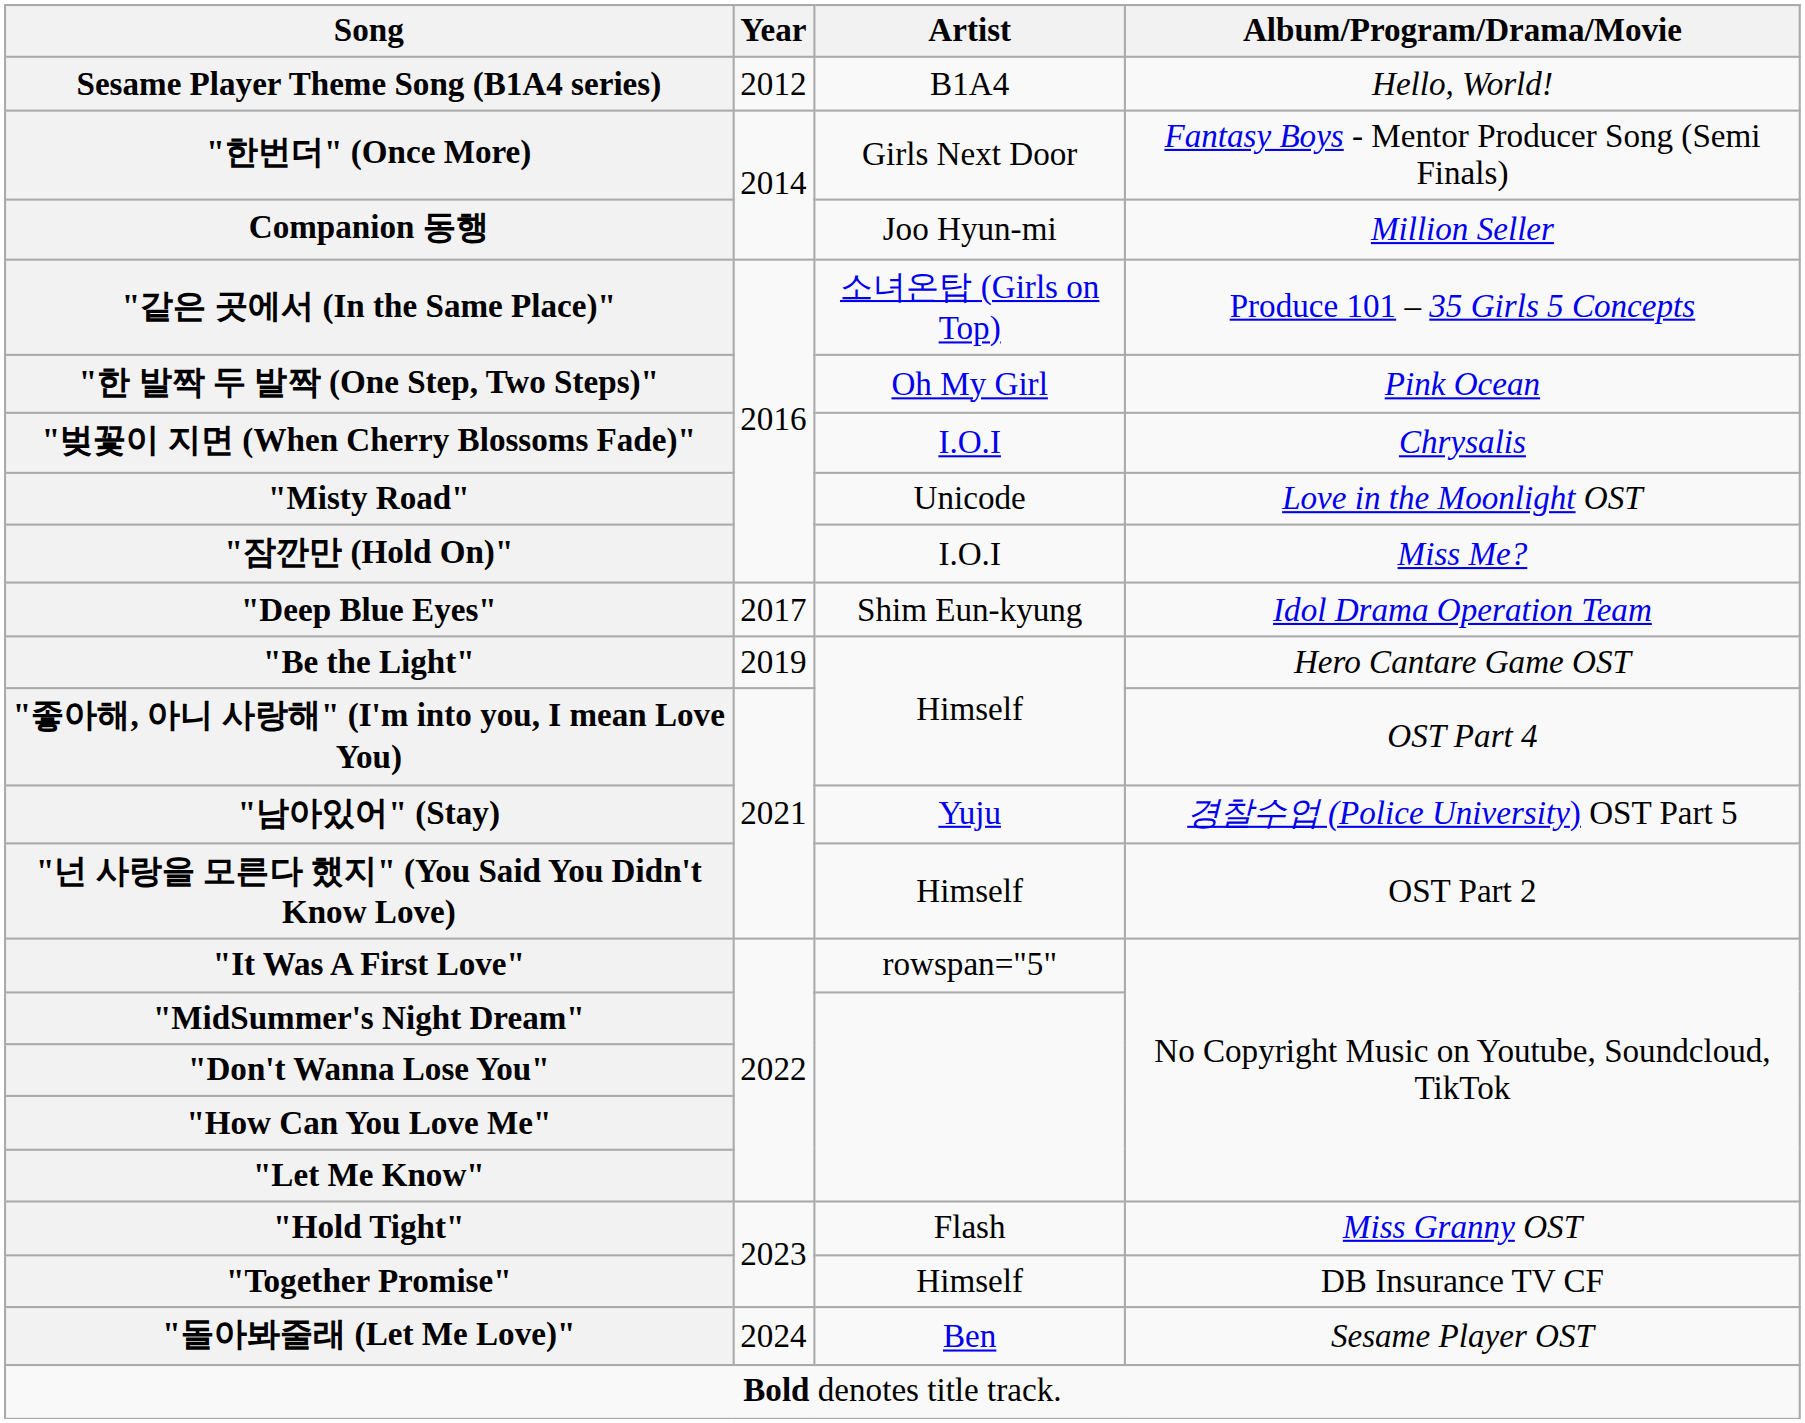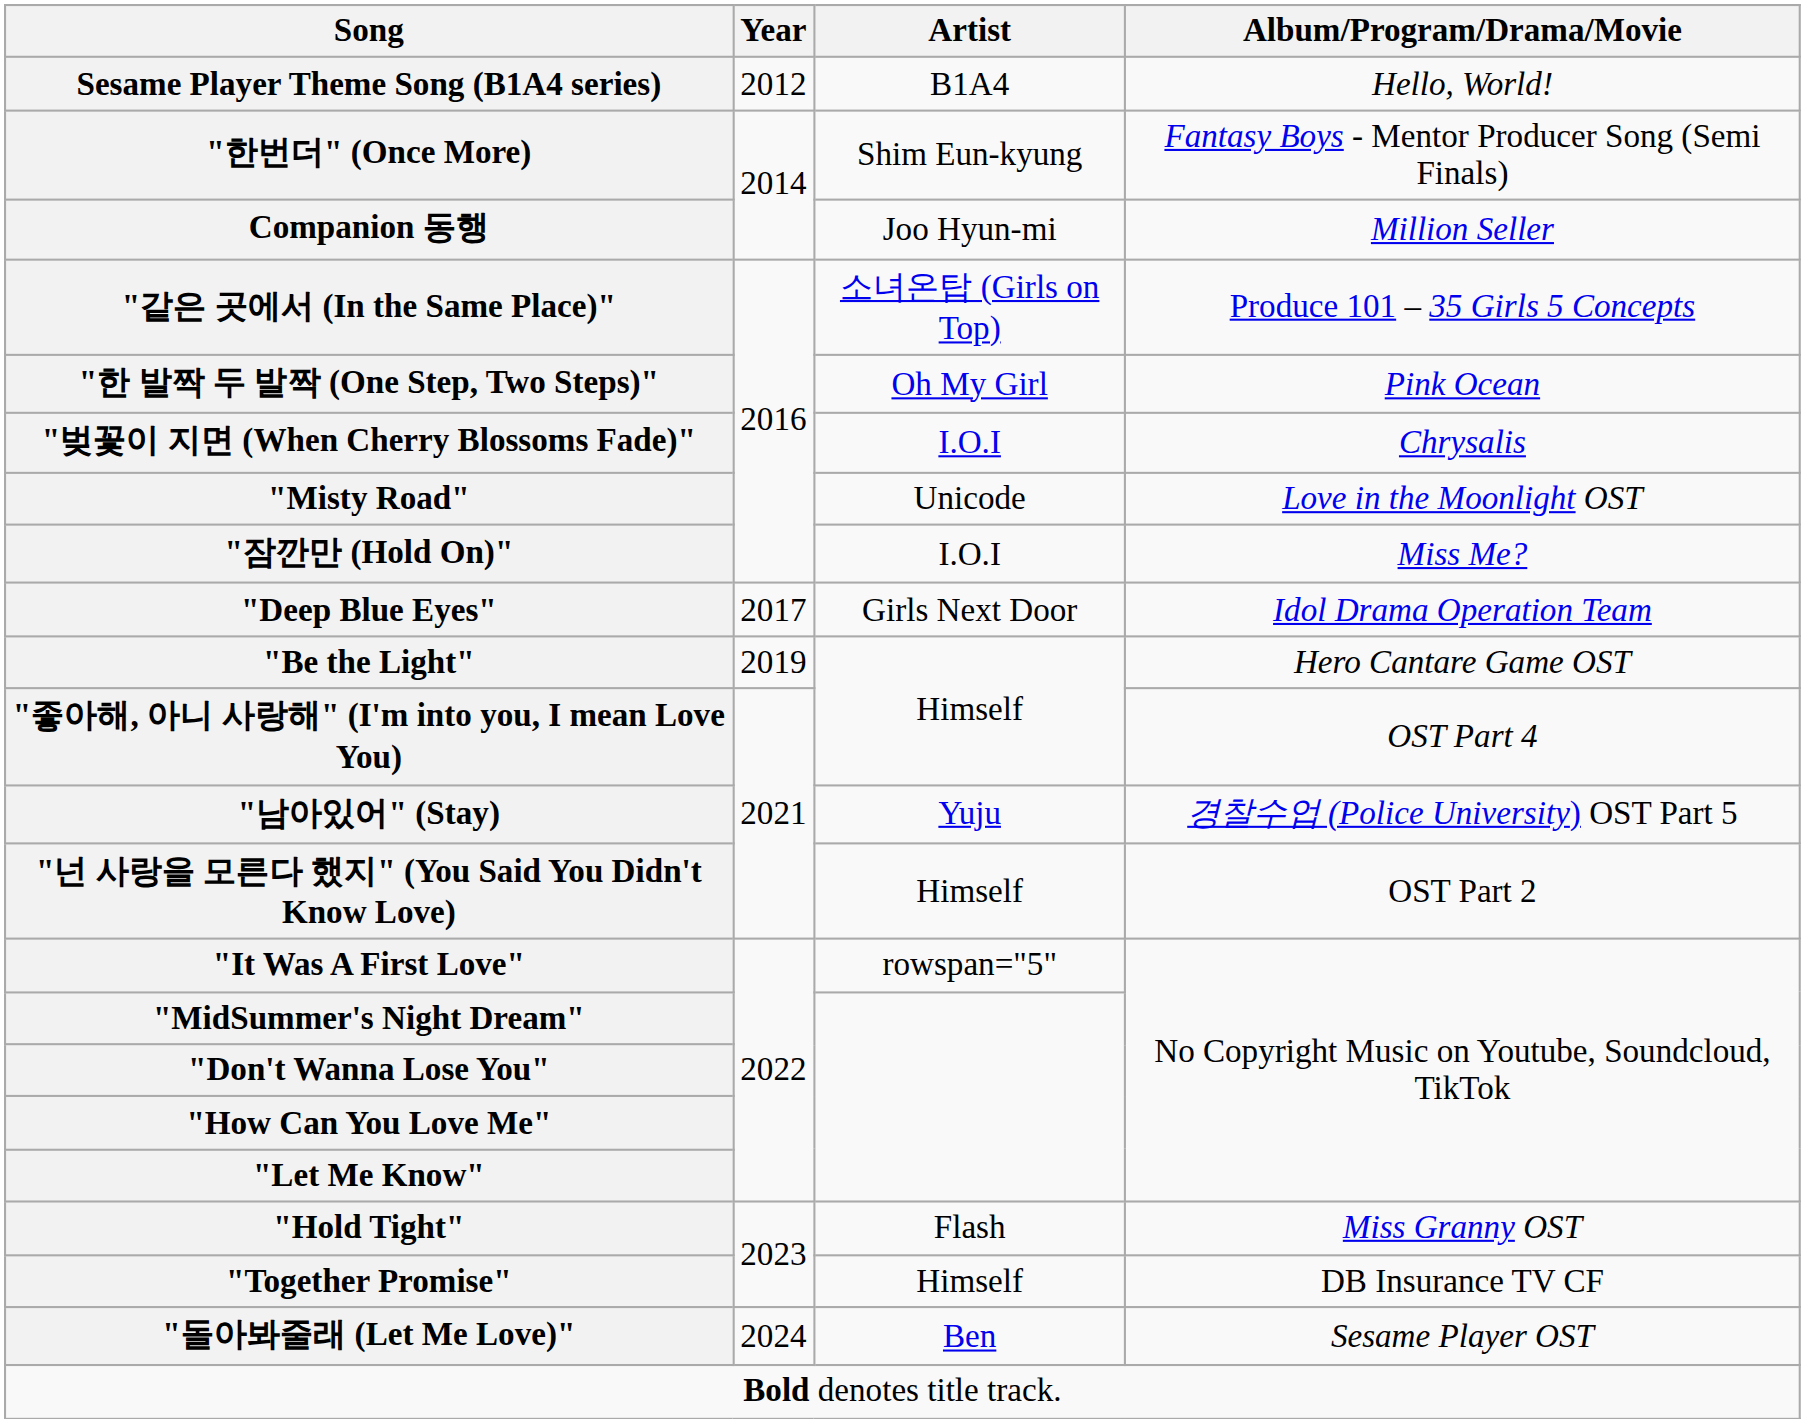(970, 154) Girls Next Door -> (970, 154) Shim Eun-kyung
(970, 609) Shim Eun-kyung -> (970, 609) Girls Next Door
